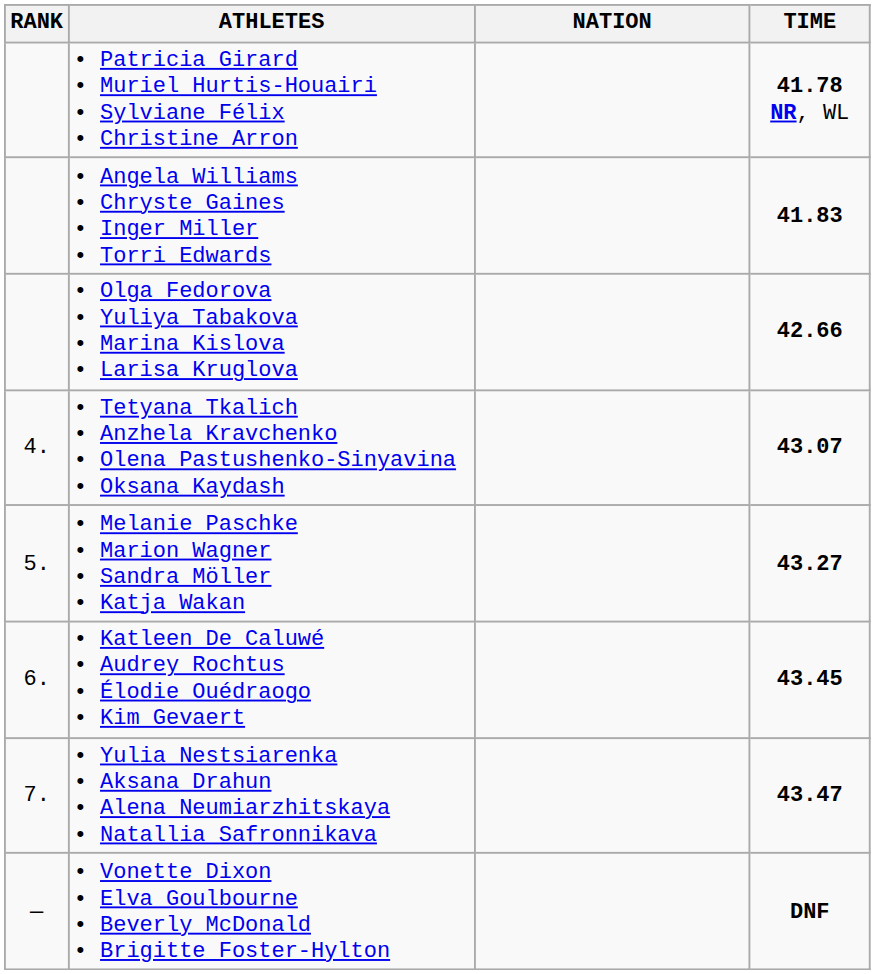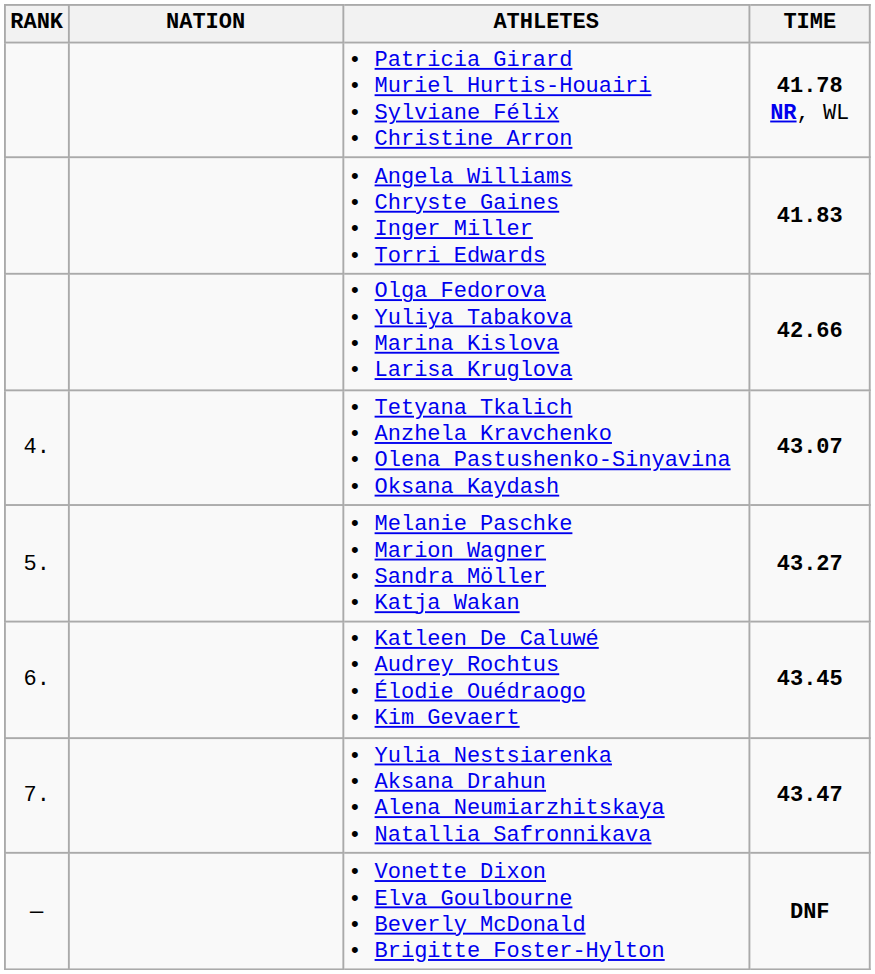columns swapped: (612, 23) <-> (272, 23)
